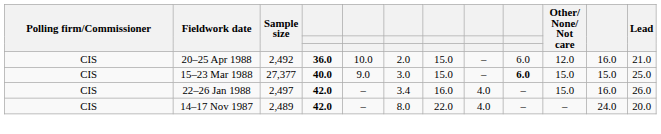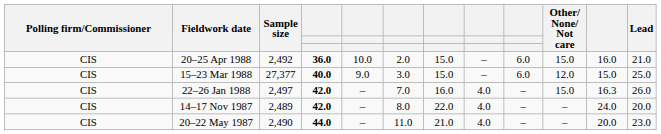(565, 60) 12.0 -> (565, 60) 15.0
(523, 75) bold -> (523, 75) normal
(565, 75) 15.0 -> (565, 75) 12.0
(403, 91) 3.4 -> (403, 91) 7.0
(607, 91) 16.0 -> (607, 91) 16.3
+ row: (216, 122)
